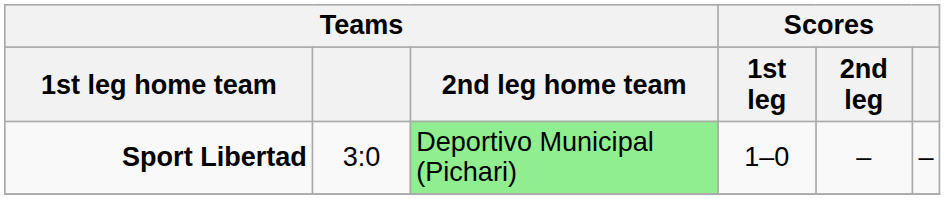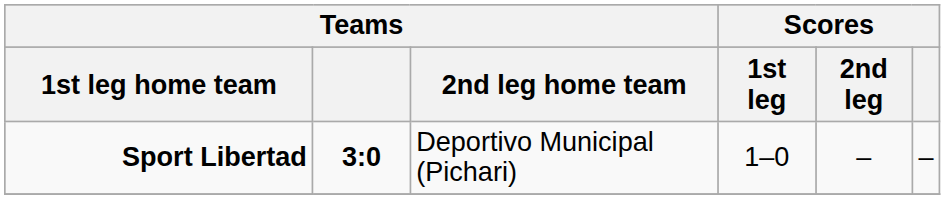(362, 157) normal -> (362, 157) bold
(535, 157) lightgreen background -> (535, 157) no background
